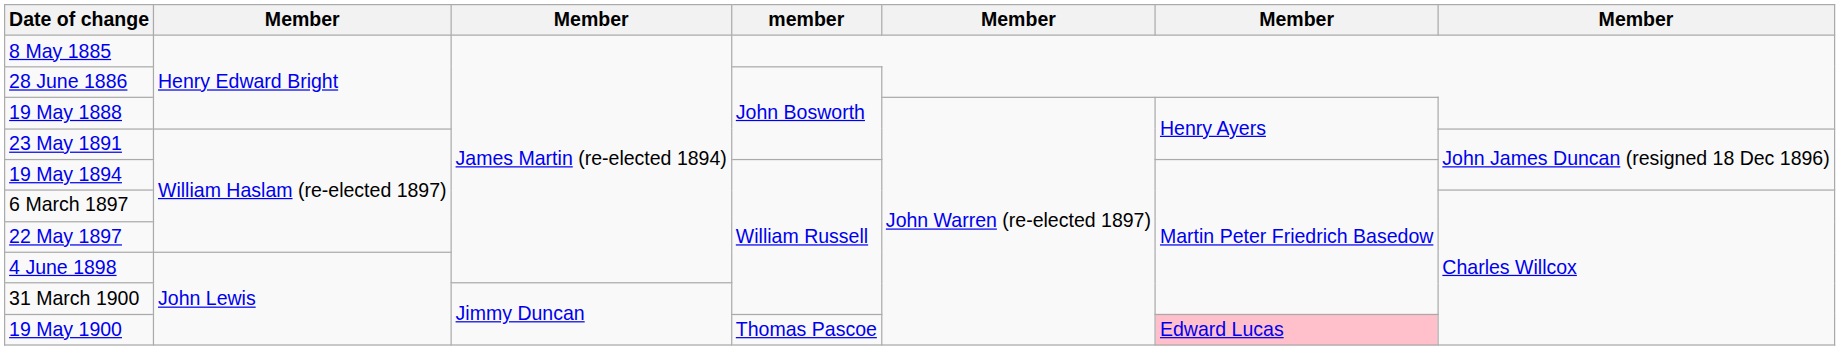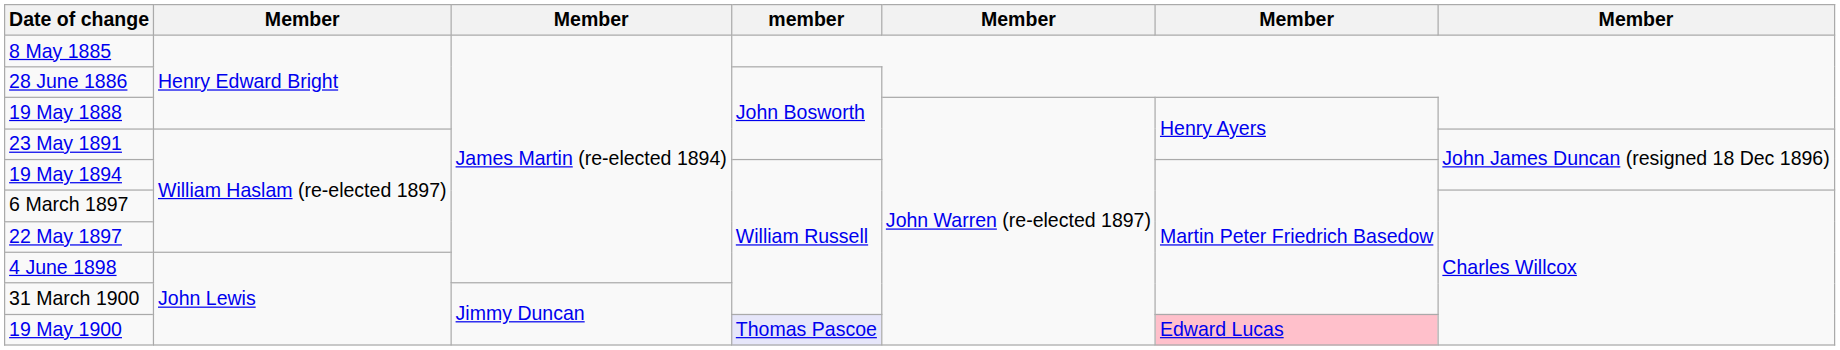(806, 329) no background -> (806, 329) lavender background
